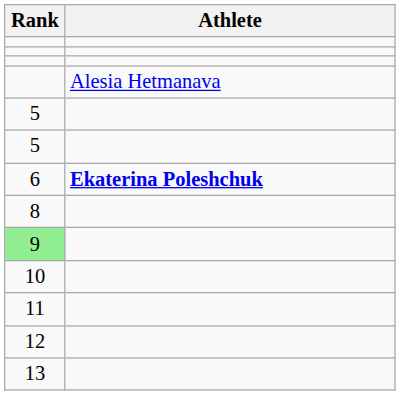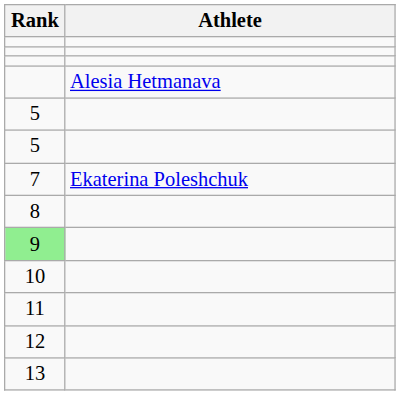(35, 178) 6 -> (35, 178) 7
(166, 178) bold -> (159, 178) normal
